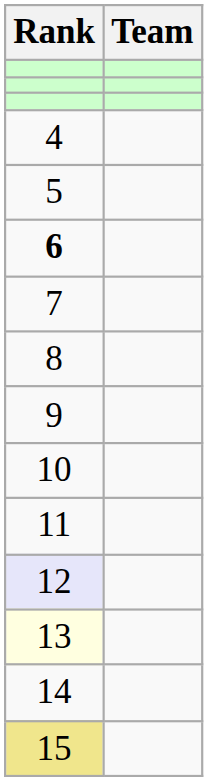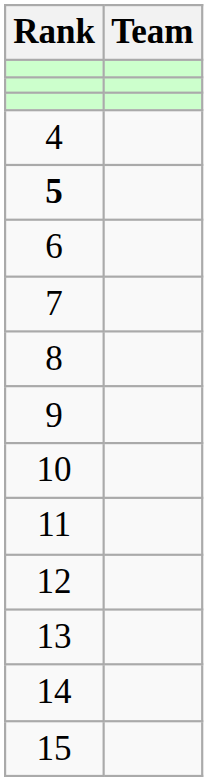(54, 191) normal -> (54, 191) bold
(54, 247) bold -> (54, 247) normal
(54, 580) lavender background -> (54, 580) no background
(54, 636) lightyellow background -> (54, 636) no background
(54, 747) khaki background -> (54, 747) no background
